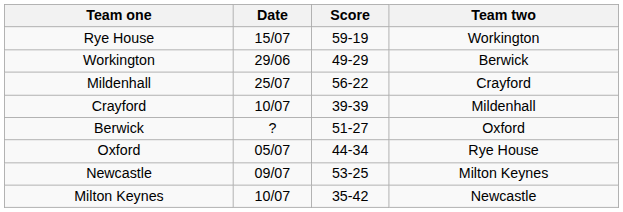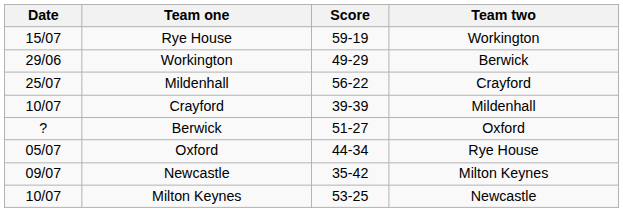columns swapped: (272, 15) <-> (119, 15)
(350, 173) 53-25 -> (350, 173) 35-42
(350, 196) 35-42 -> (350, 196) 53-25
